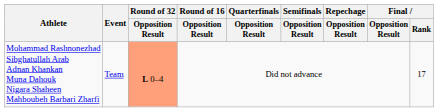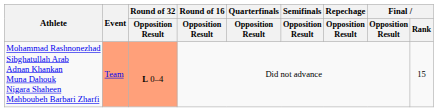(114, 74) no background -> (114, 74) lightsalmon background
(421, 74) 17 -> (421, 74) 15
